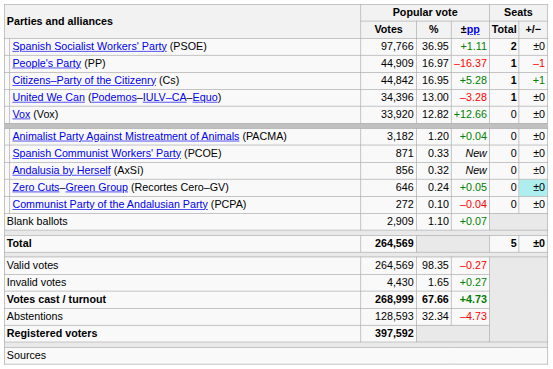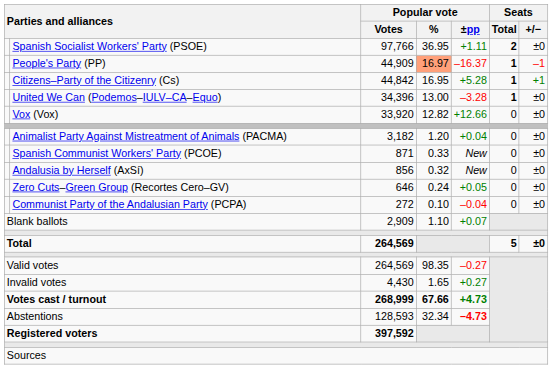(435, 64) no background -> (435, 64) lightsalmon background
(539, 187) paleturquoise background -> (539, 187) no background
(473, 316) normal -> (473, 316) bold
